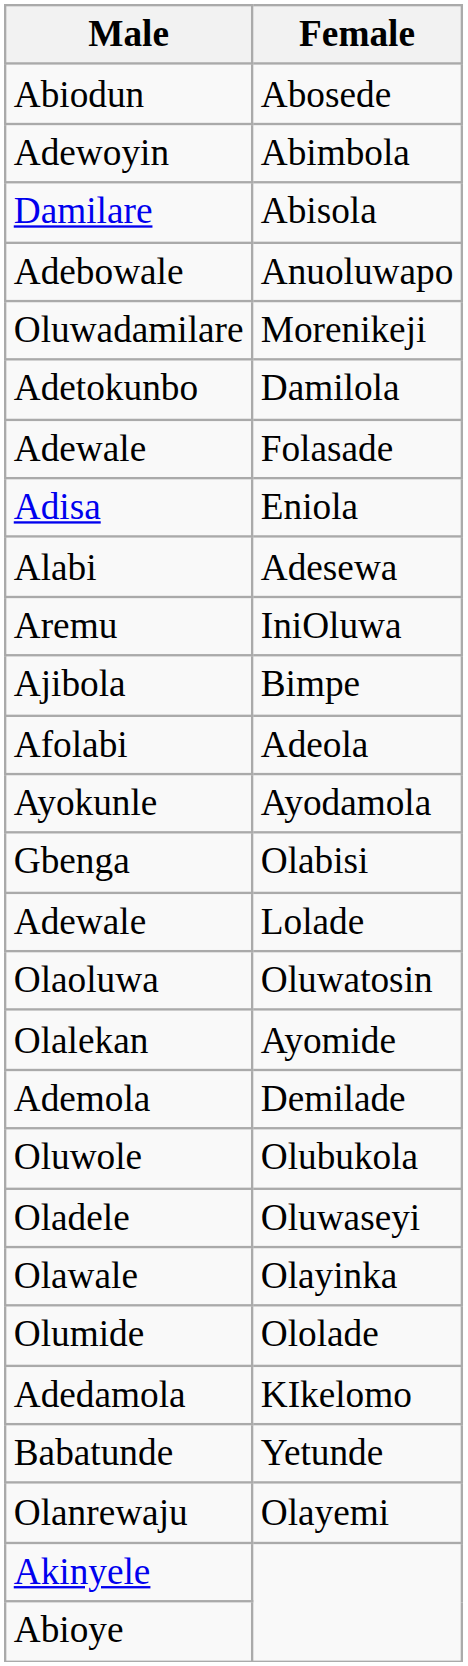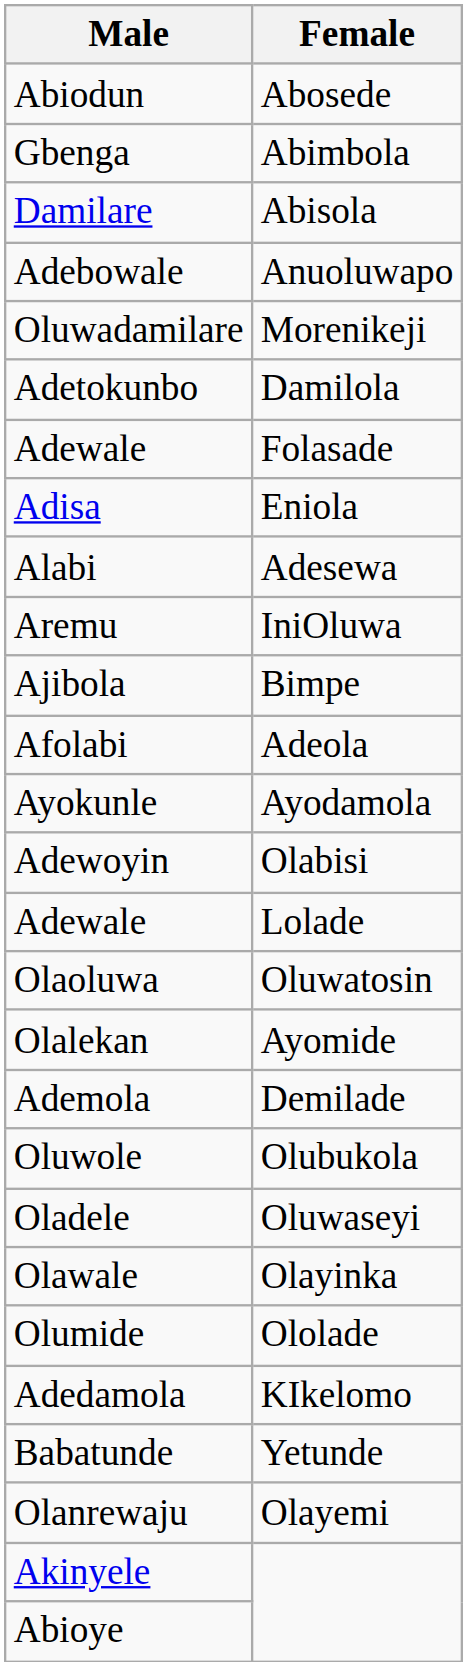(91, 152) Adewoyin -> (72, 152) Gbenga
(72, 861) Gbenga -> (91, 861) Adewoyin
